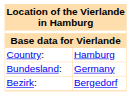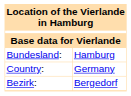(25, 55) Country: -> (34, 55) Bundesland:
(34, 69) Bundesland: -> (25, 69) Country:
